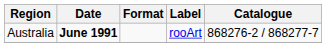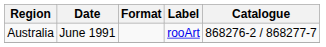(88, 33) bold -> (87, 33) normal
